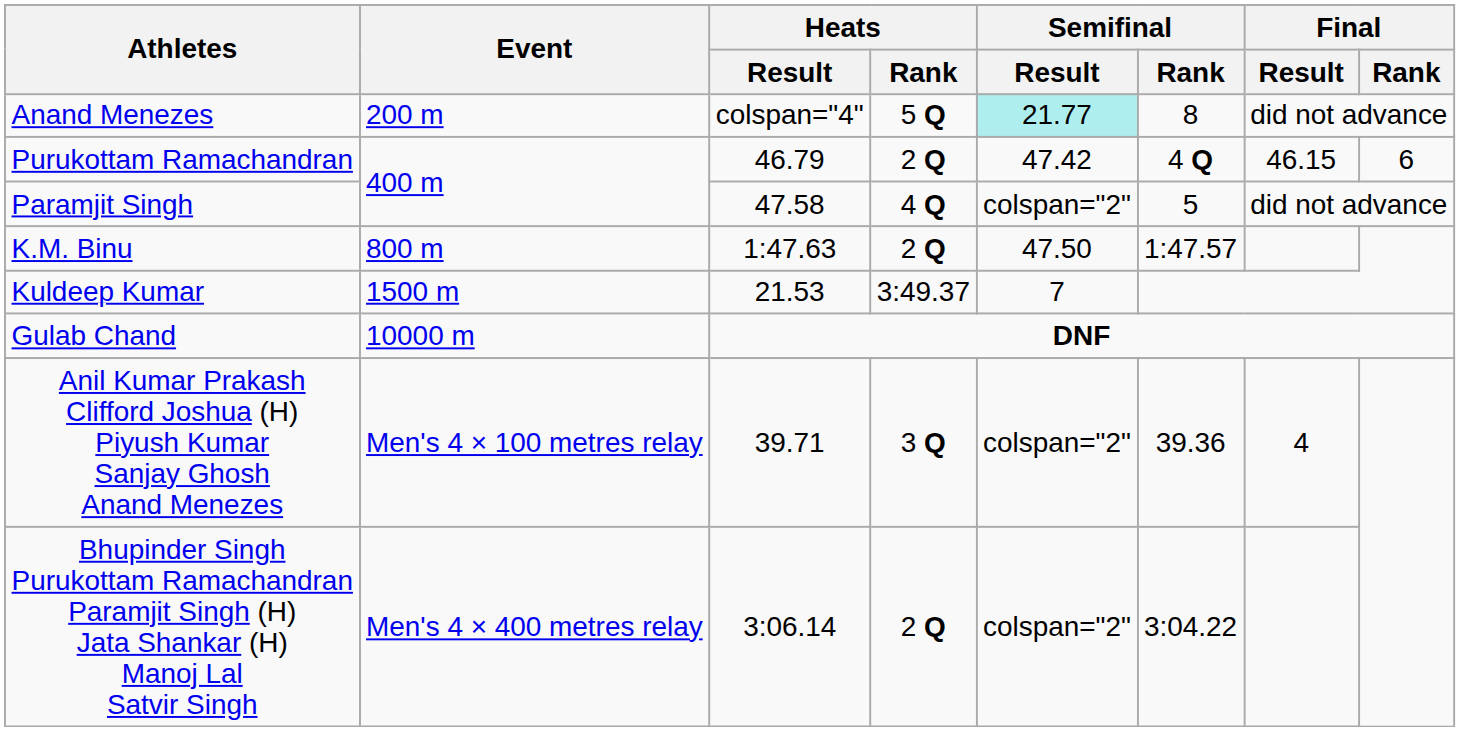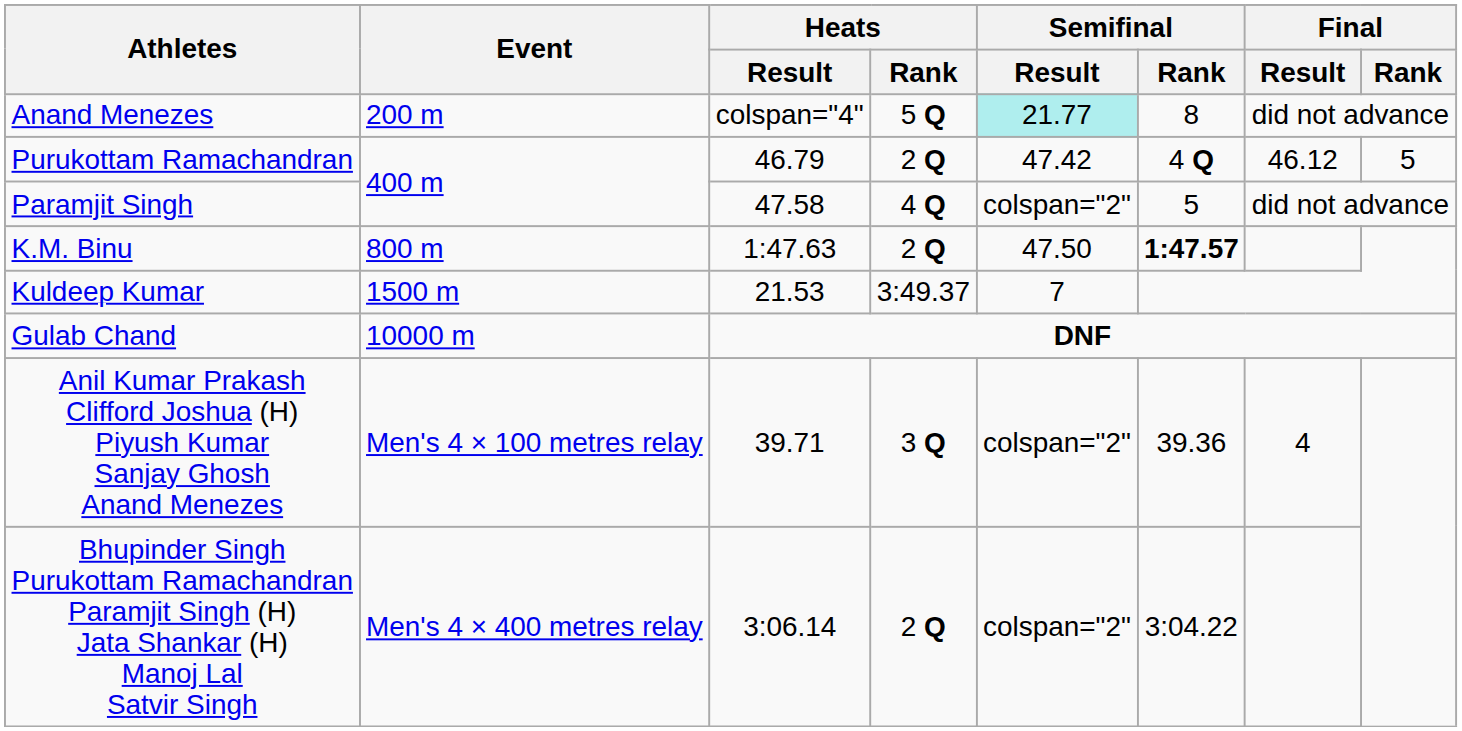(1301, 160) 46.15 -> (1303, 160) 46.12
(1406, 160) 6 -> (1408, 160) 5
(1191, 248) normal -> (1191, 248) bold
